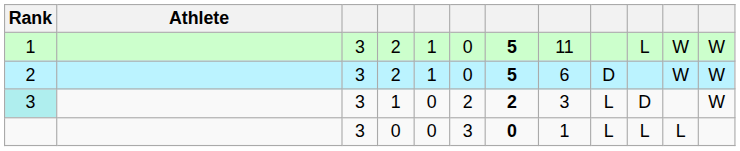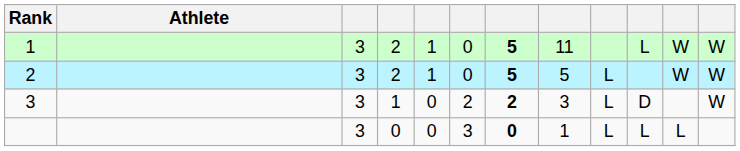(564, 74) 6 -> (564, 74) 5
(609, 74) D -> (609, 74) L
(30, 103) paleturquoise background -> (30, 103) no background
